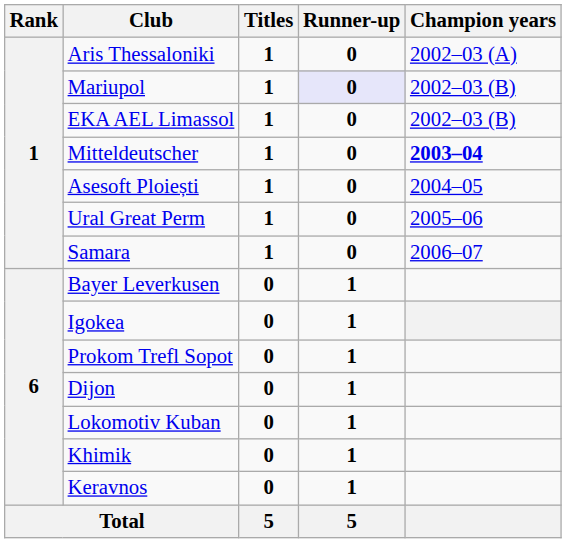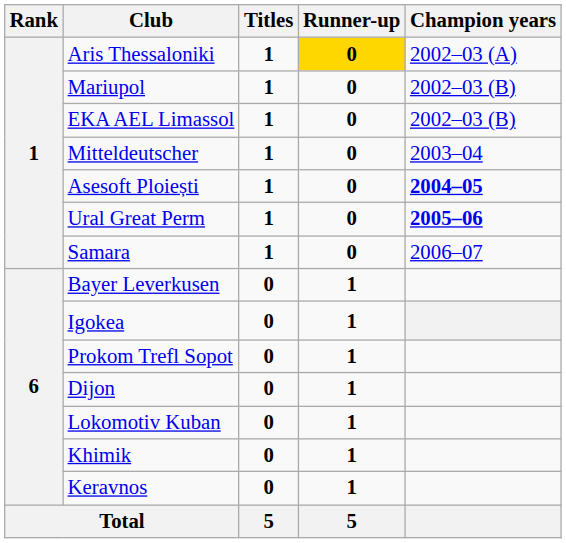(352, 53) no background -> (352, 53) gold background
(352, 86) lavender background -> (352, 86) no background
(446, 152) bold -> (446, 152) normal
(446, 185) normal -> (446, 185) bold
(446, 218) normal -> (446, 218) bold
